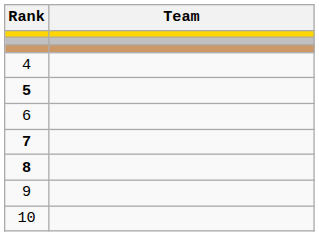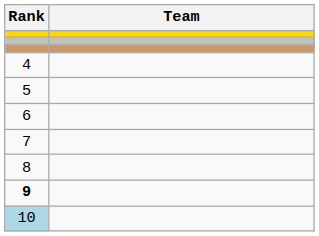(27, 90) bold -> (27, 90) normal
(27, 141) bold -> (27, 141) normal
(27, 167) bold -> (27, 167) normal
(27, 192) normal -> (27, 192) bold
(27, 218) no background -> (27, 218) lightblue background
